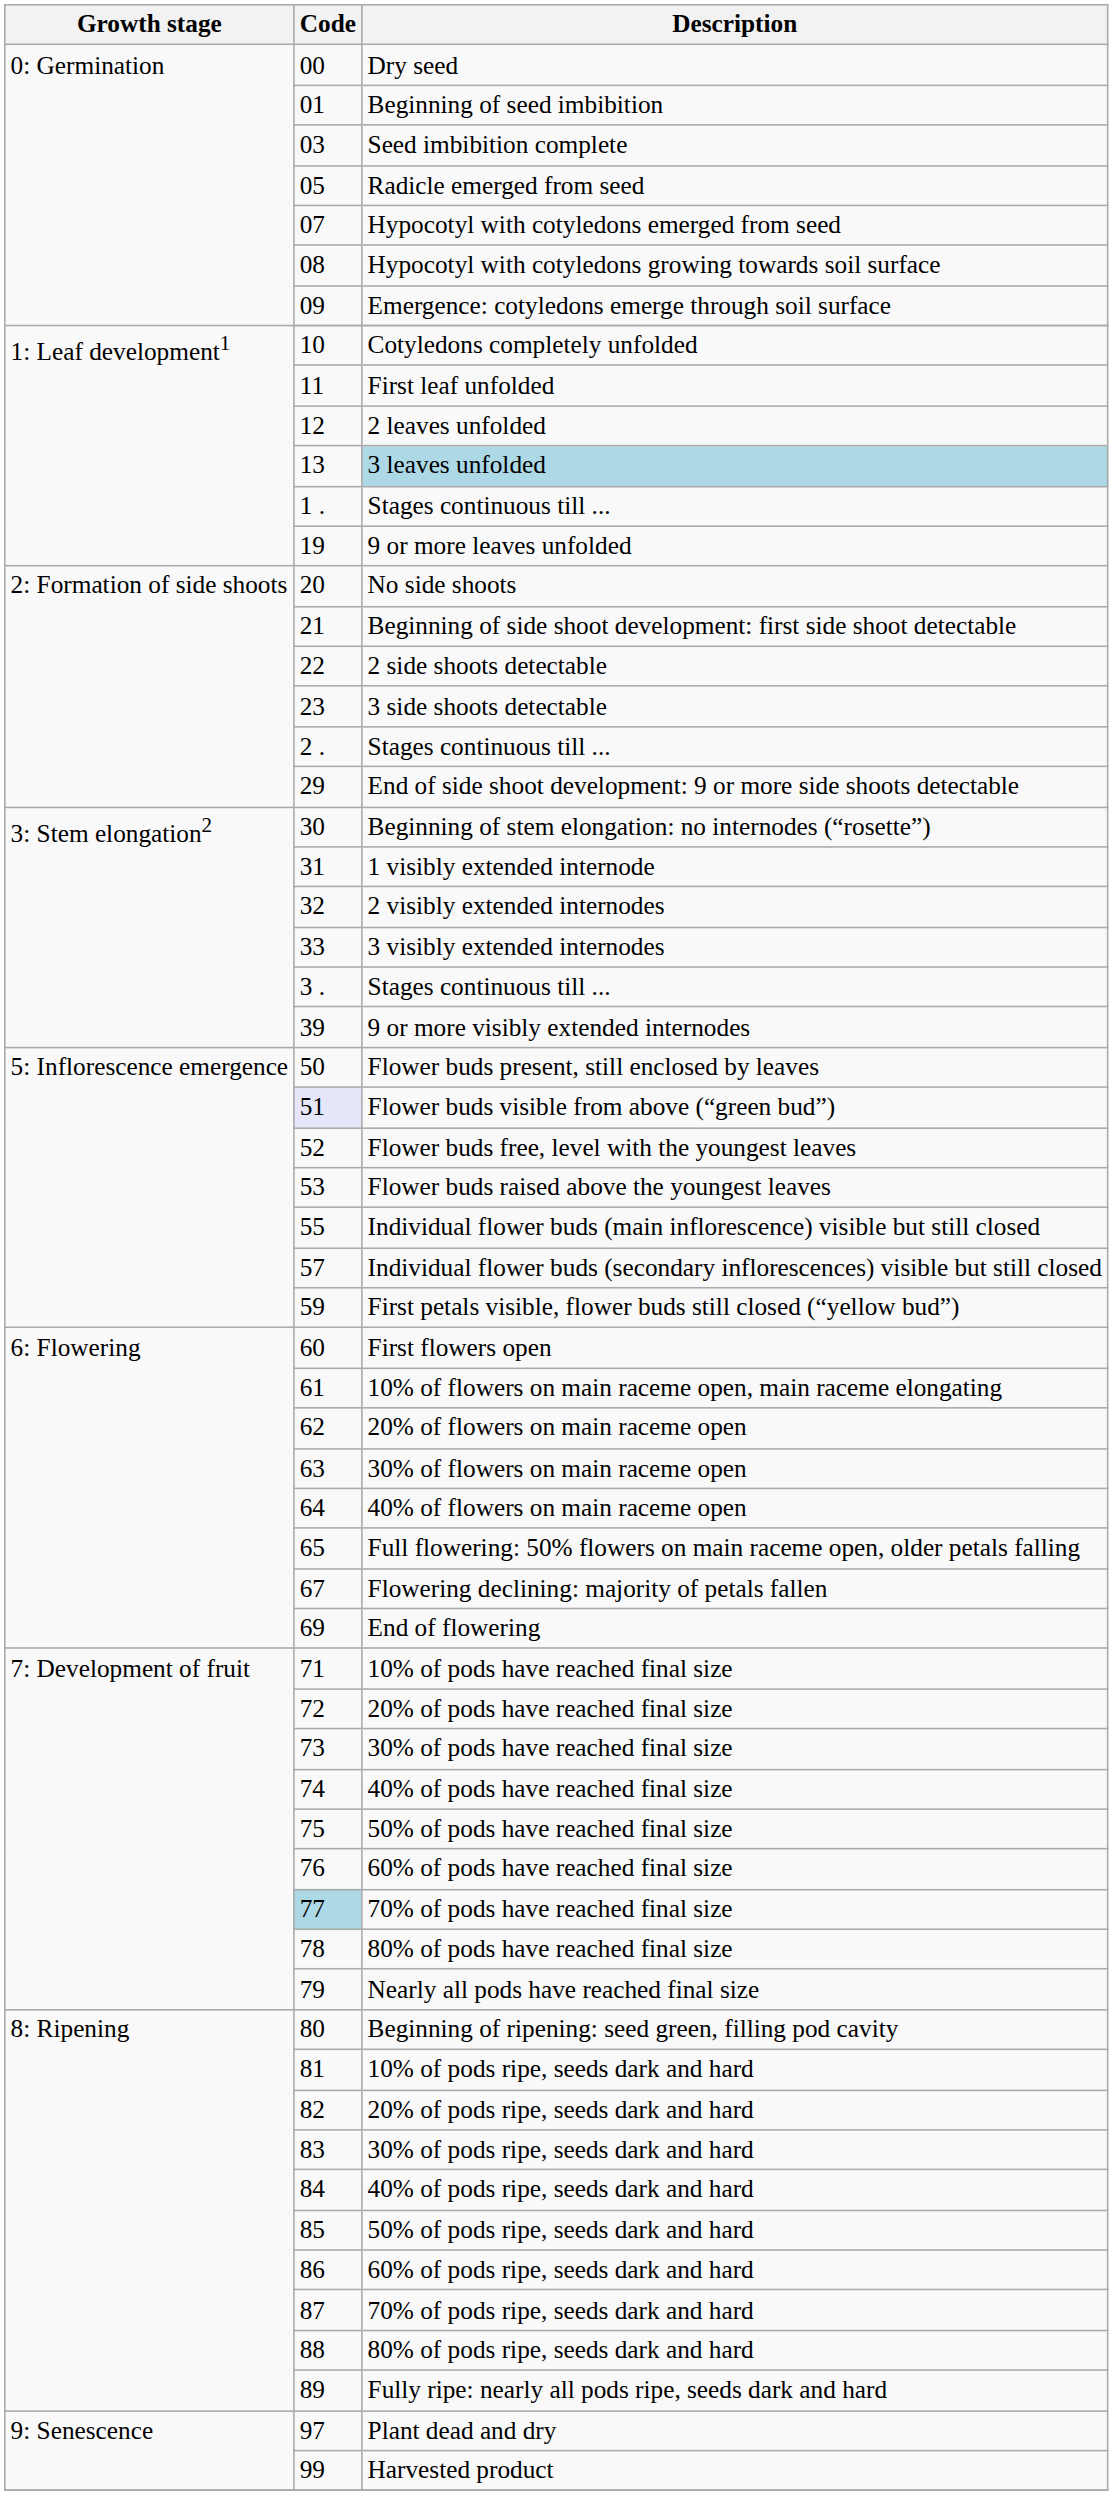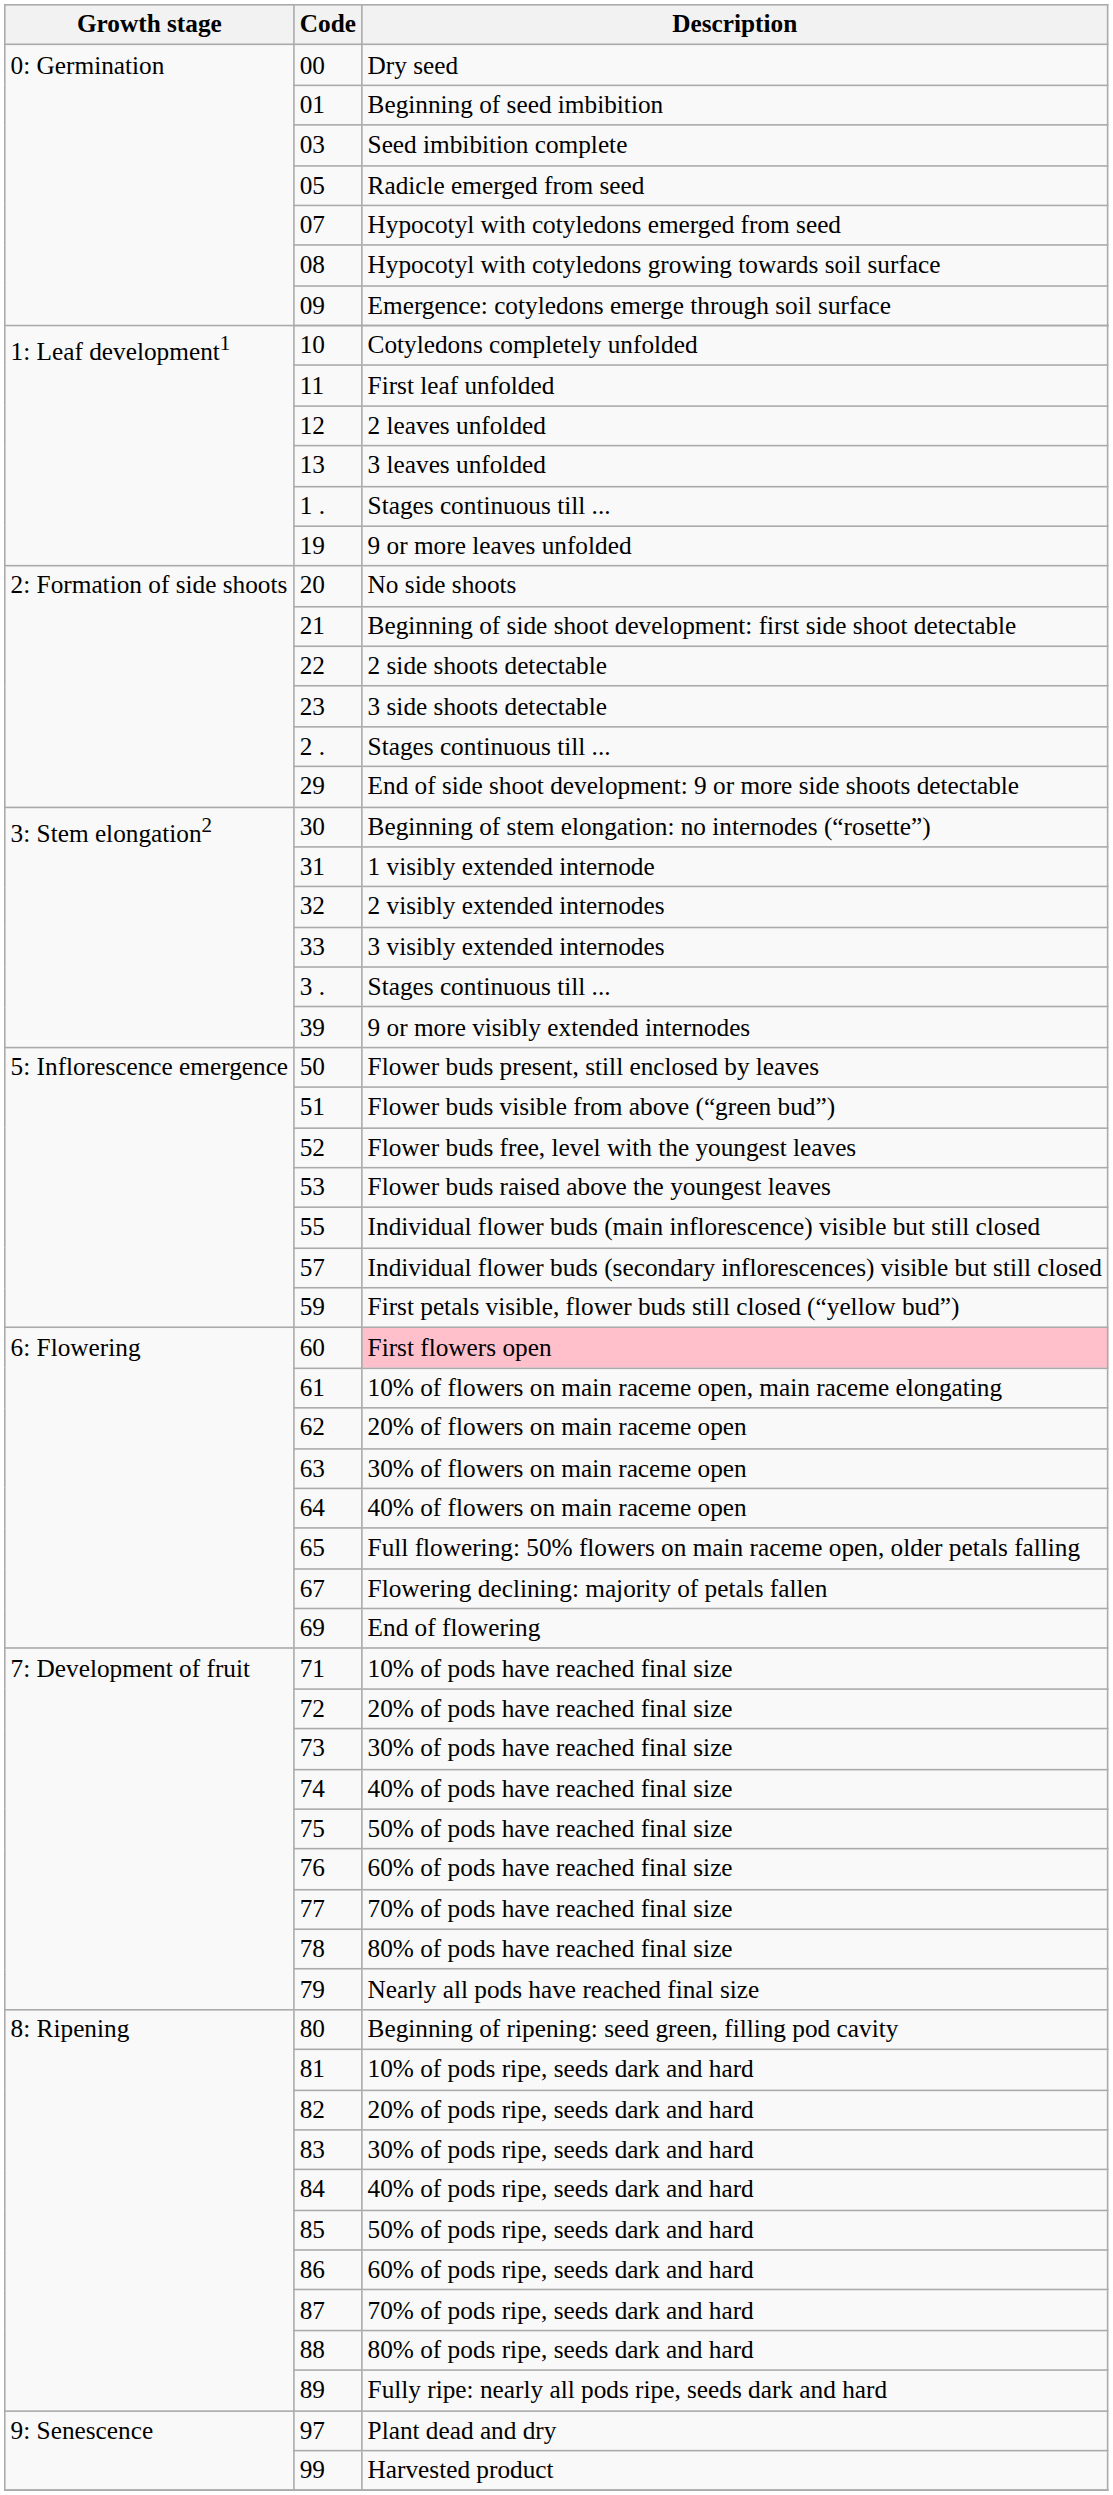(457, 465) lightblue background -> (457, 465) no background
(312, 1107) lavender background -> (312, 1107) no background
(460, 1347) no background -> (460, 1347) pink background
(312, 1908) lightblue background -> (312, 1908) no background
